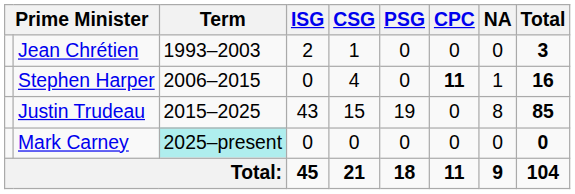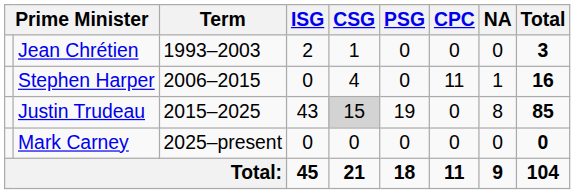(454, 81) bold -> (454, 81) normal
(354, 111) no background -> (354, 111) lightgrey background
(223, 142) paleturquoise background -> (223, 142) no background
